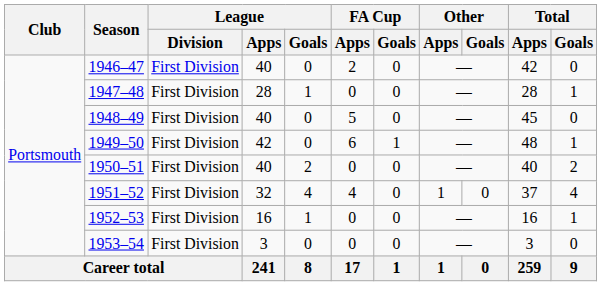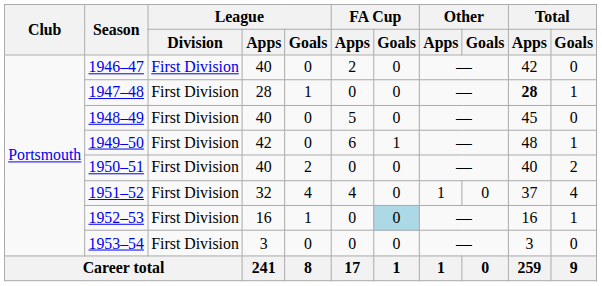(529, 92) normal -> (529, 92) bold
(397, 218) no background -> (397, 218) lightblue background
